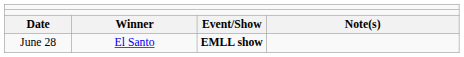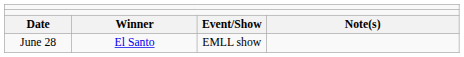(232, 43) bold -> (232, 43) normal
